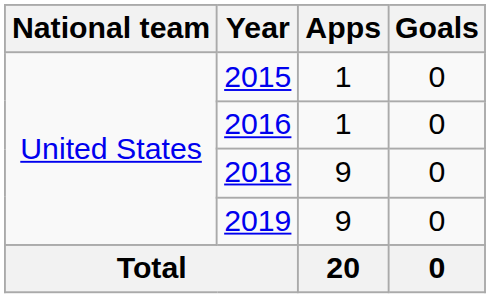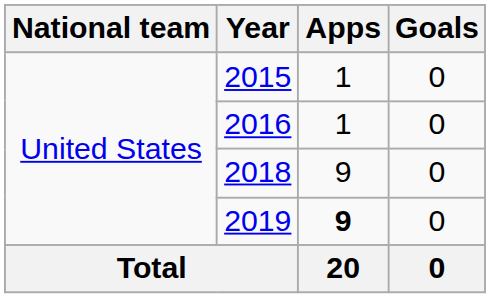(343, 220) normal -> (343, 220) bold
